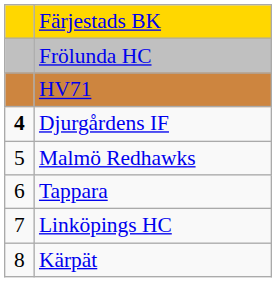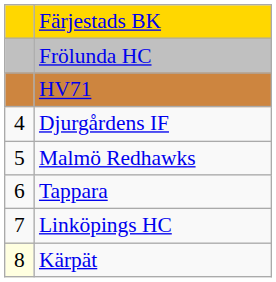(19, 123) bold -> (19, 123) normal
(19, 259) no background -> (19, 259) lightyellow background
